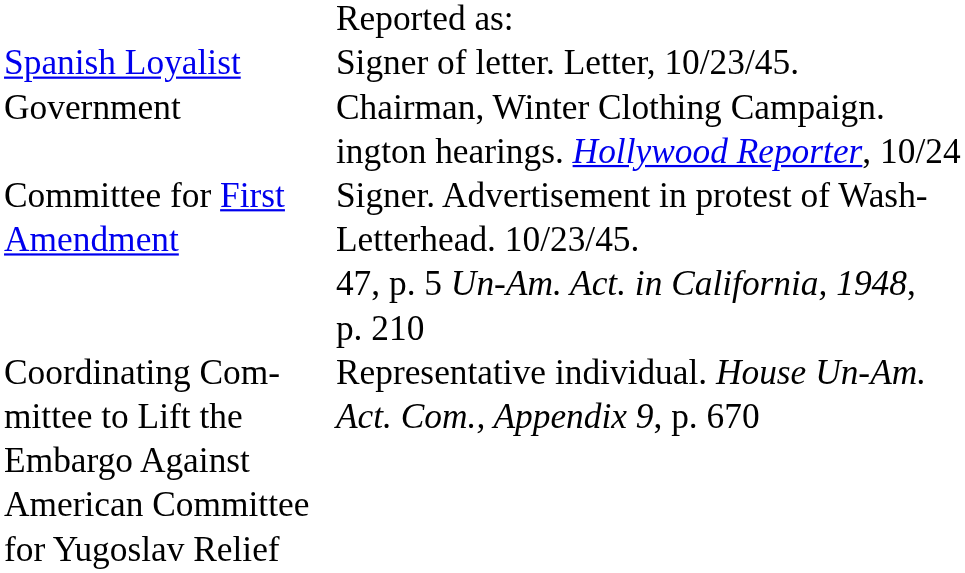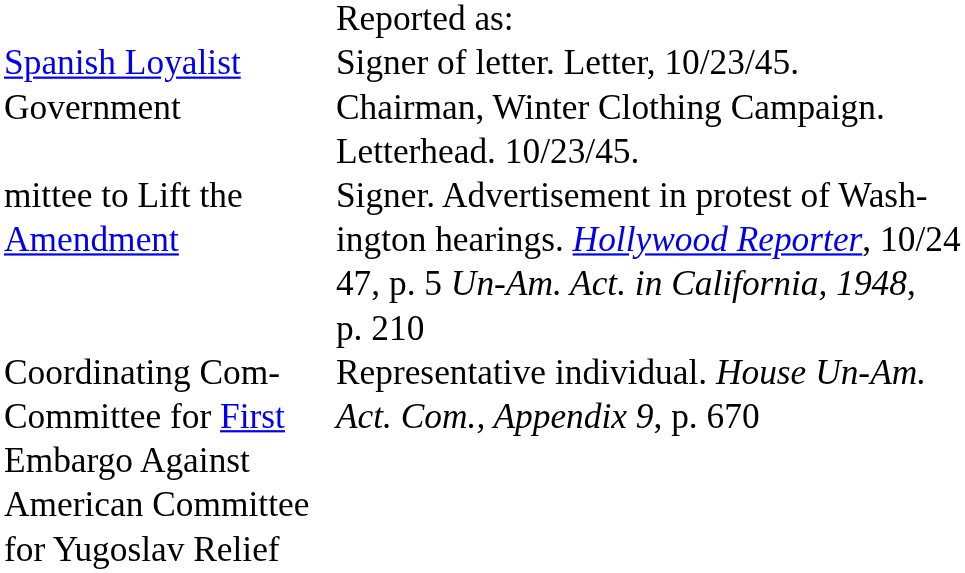(648, 151) ington hearings. Hollywood Reporter, 10/24 -> (488, 151) Letterhead. 10/23/45.
(144, 195) Committee for First -> (123, 195) mittee to Lift the
(488, 239) Letterhead. 10/23/45. -> (648, 239) ington hearings. Hollywood Reporter, 10/24
(123, 416) mittee to Lift the -> (144, 416) Committee for First
